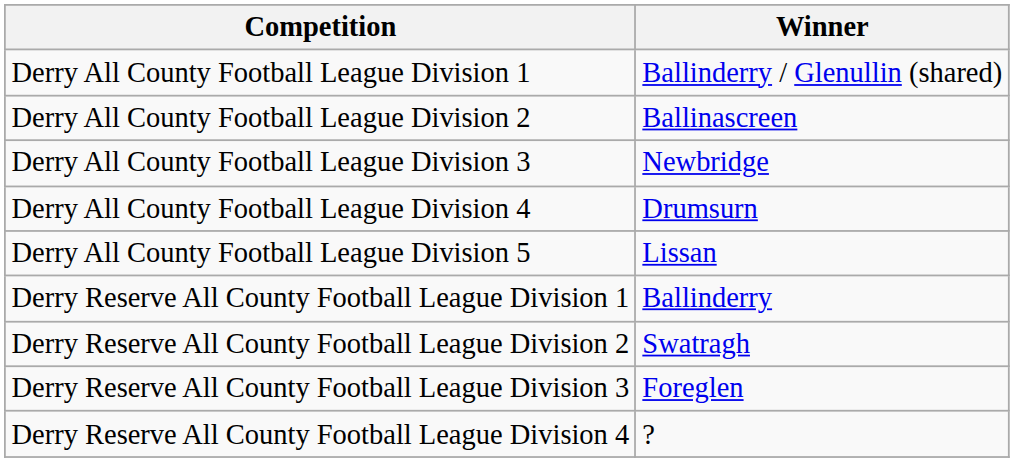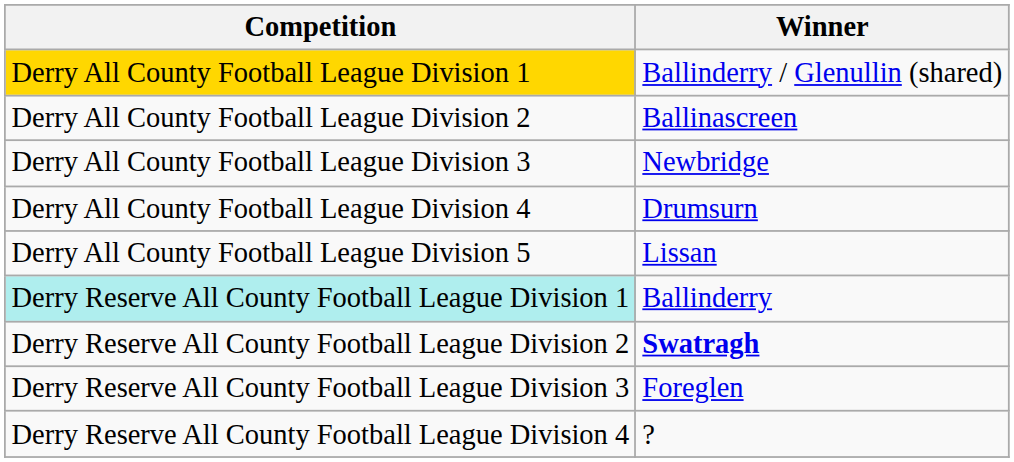(271, 72) no background -> (271, 72) gold background
(320, 298) no background -> (320, 298) paleturquoise background
(696, 343) normal -> (701, 343) bold
